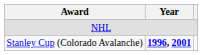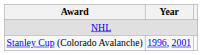(169, 43) bold -> (169, 43) normal
